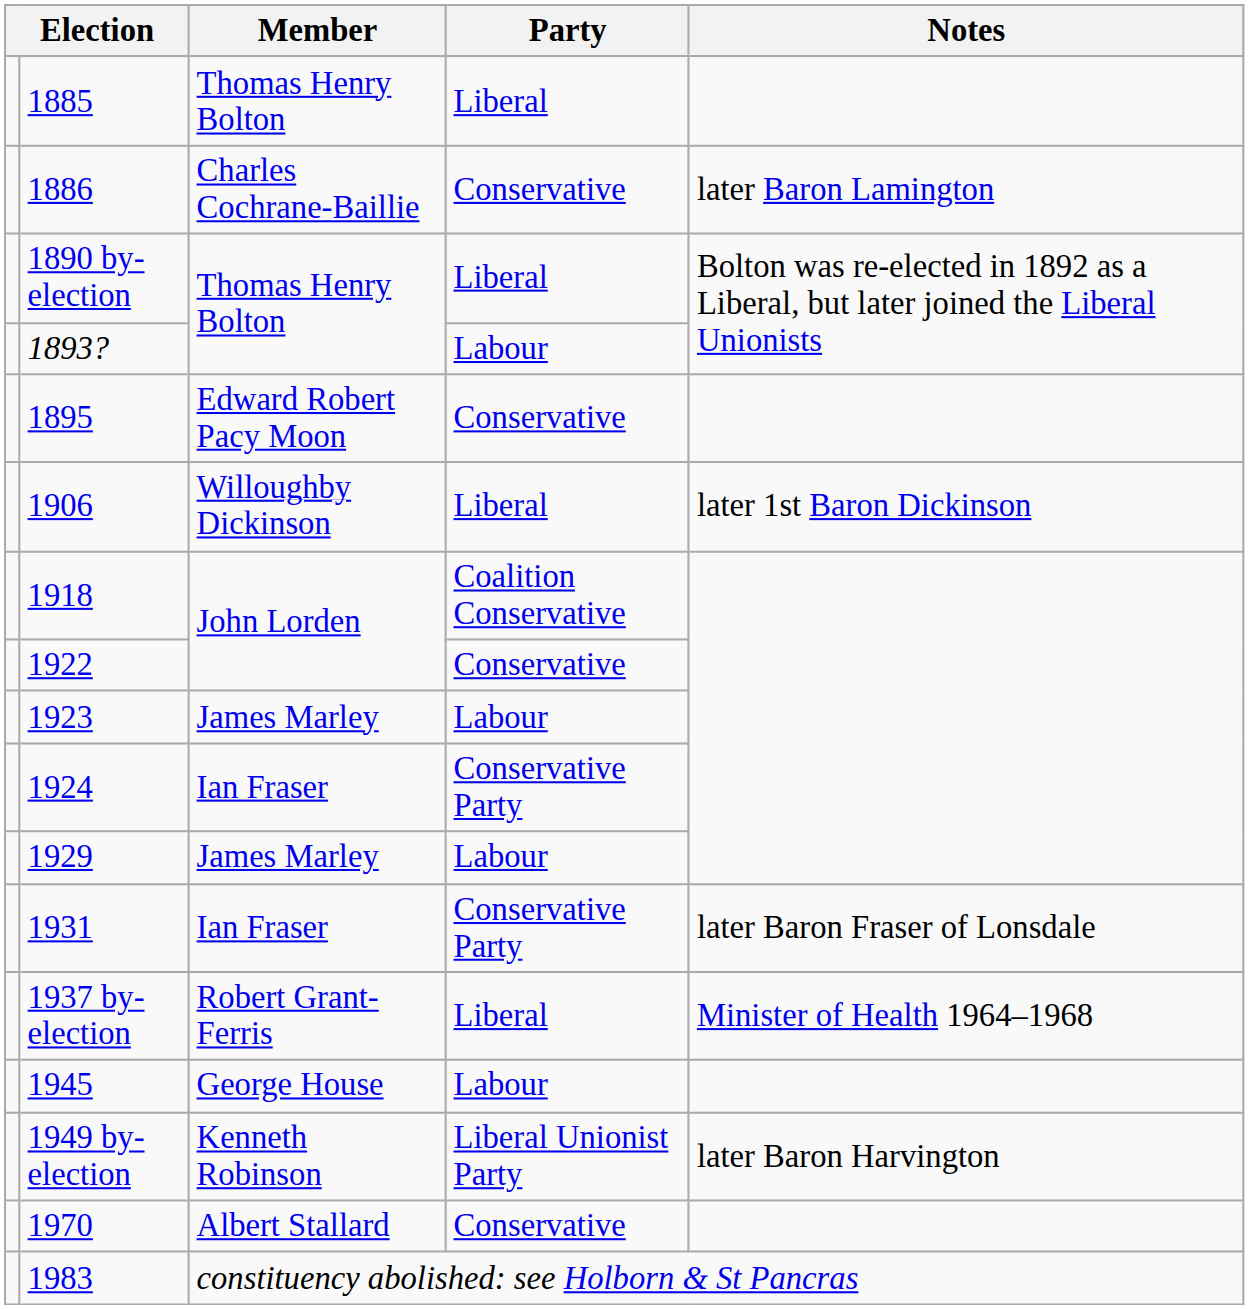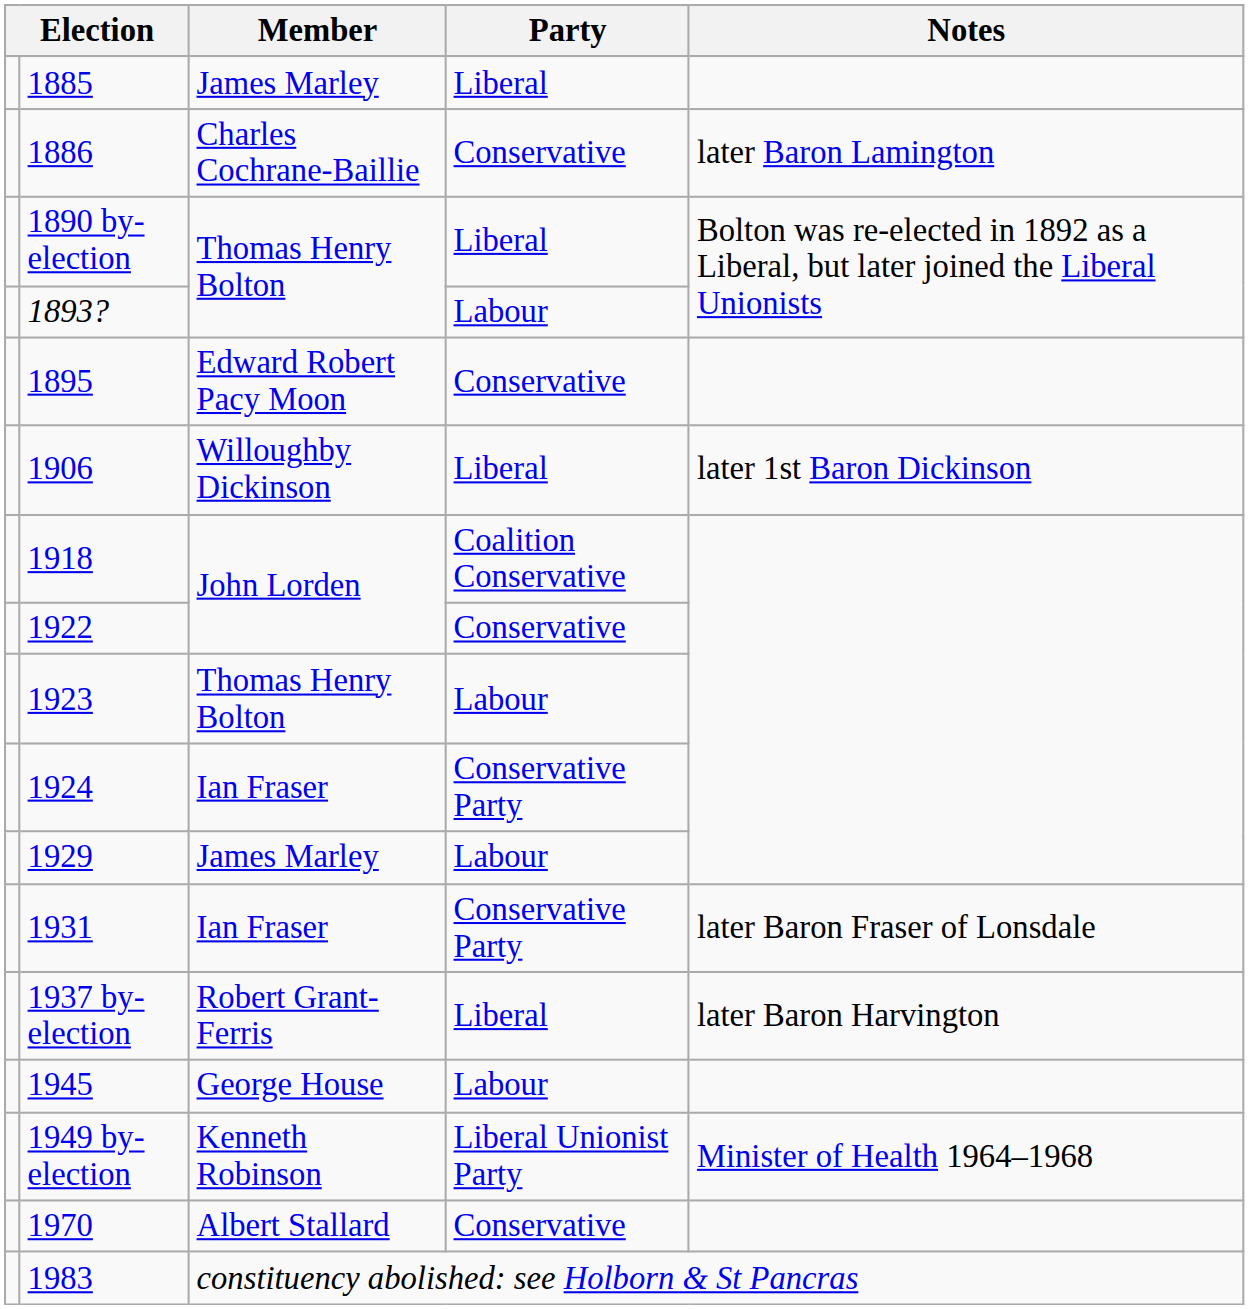(294, 100) Thomas Henry Bolton -> (288, 82) James Marley
(288, 716) James Marley -> (294, 698) Thomas Henry Bolton
(895, 1015) Minister of Health 1964–1968 -> (848, 1015) later Baron Harvington
(848, 1155) later Baron Harvington -> (895, 1155) Minister of Health 1964–1968
